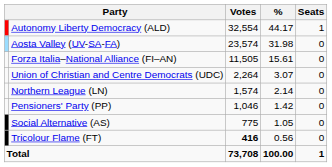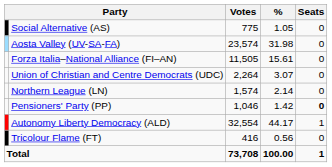rows swapped: (91, 28) <-> (61, 122)
(322, 106) normal -> (322, 106) bold
(250, 138) bold -> (250, 138) normal
